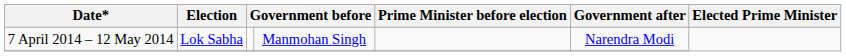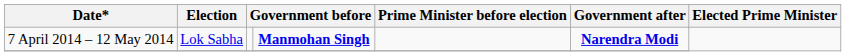(314, 39) normal -> (314, 39) bold
(630, 39) normal -> (630, 39) bold
